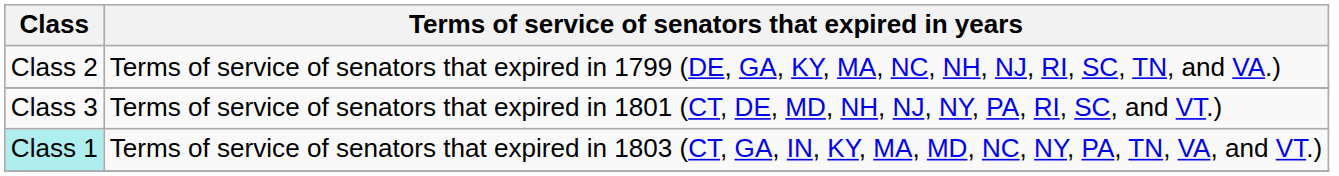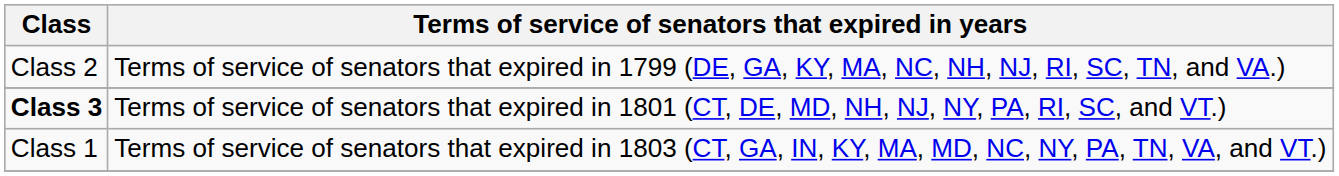(54, 107) normal -> (57, 107) bold
(54, 149) paleturquoise background -> (54, 149) no background
